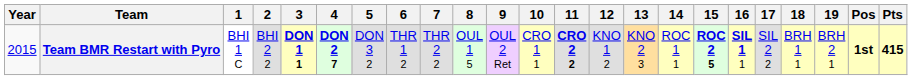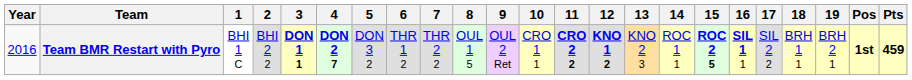(22, 49) 2015 -> (22, 49) 2016
(607, 49) normal -> (607, 49) bold
(893, 49) 415 -> (893, 49) 459
